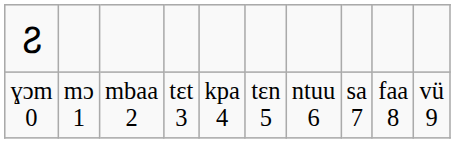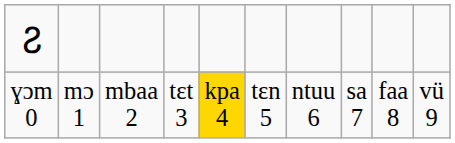(222, 104) no background -> (222, 104) gold background
